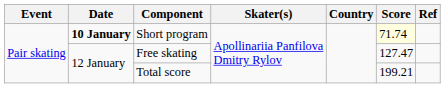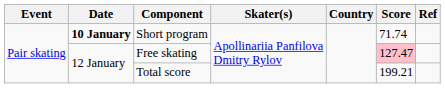(393, 33) lightyellow background -> (393, 33) no background
(396, 53) no background -> (396, 53) pink background
